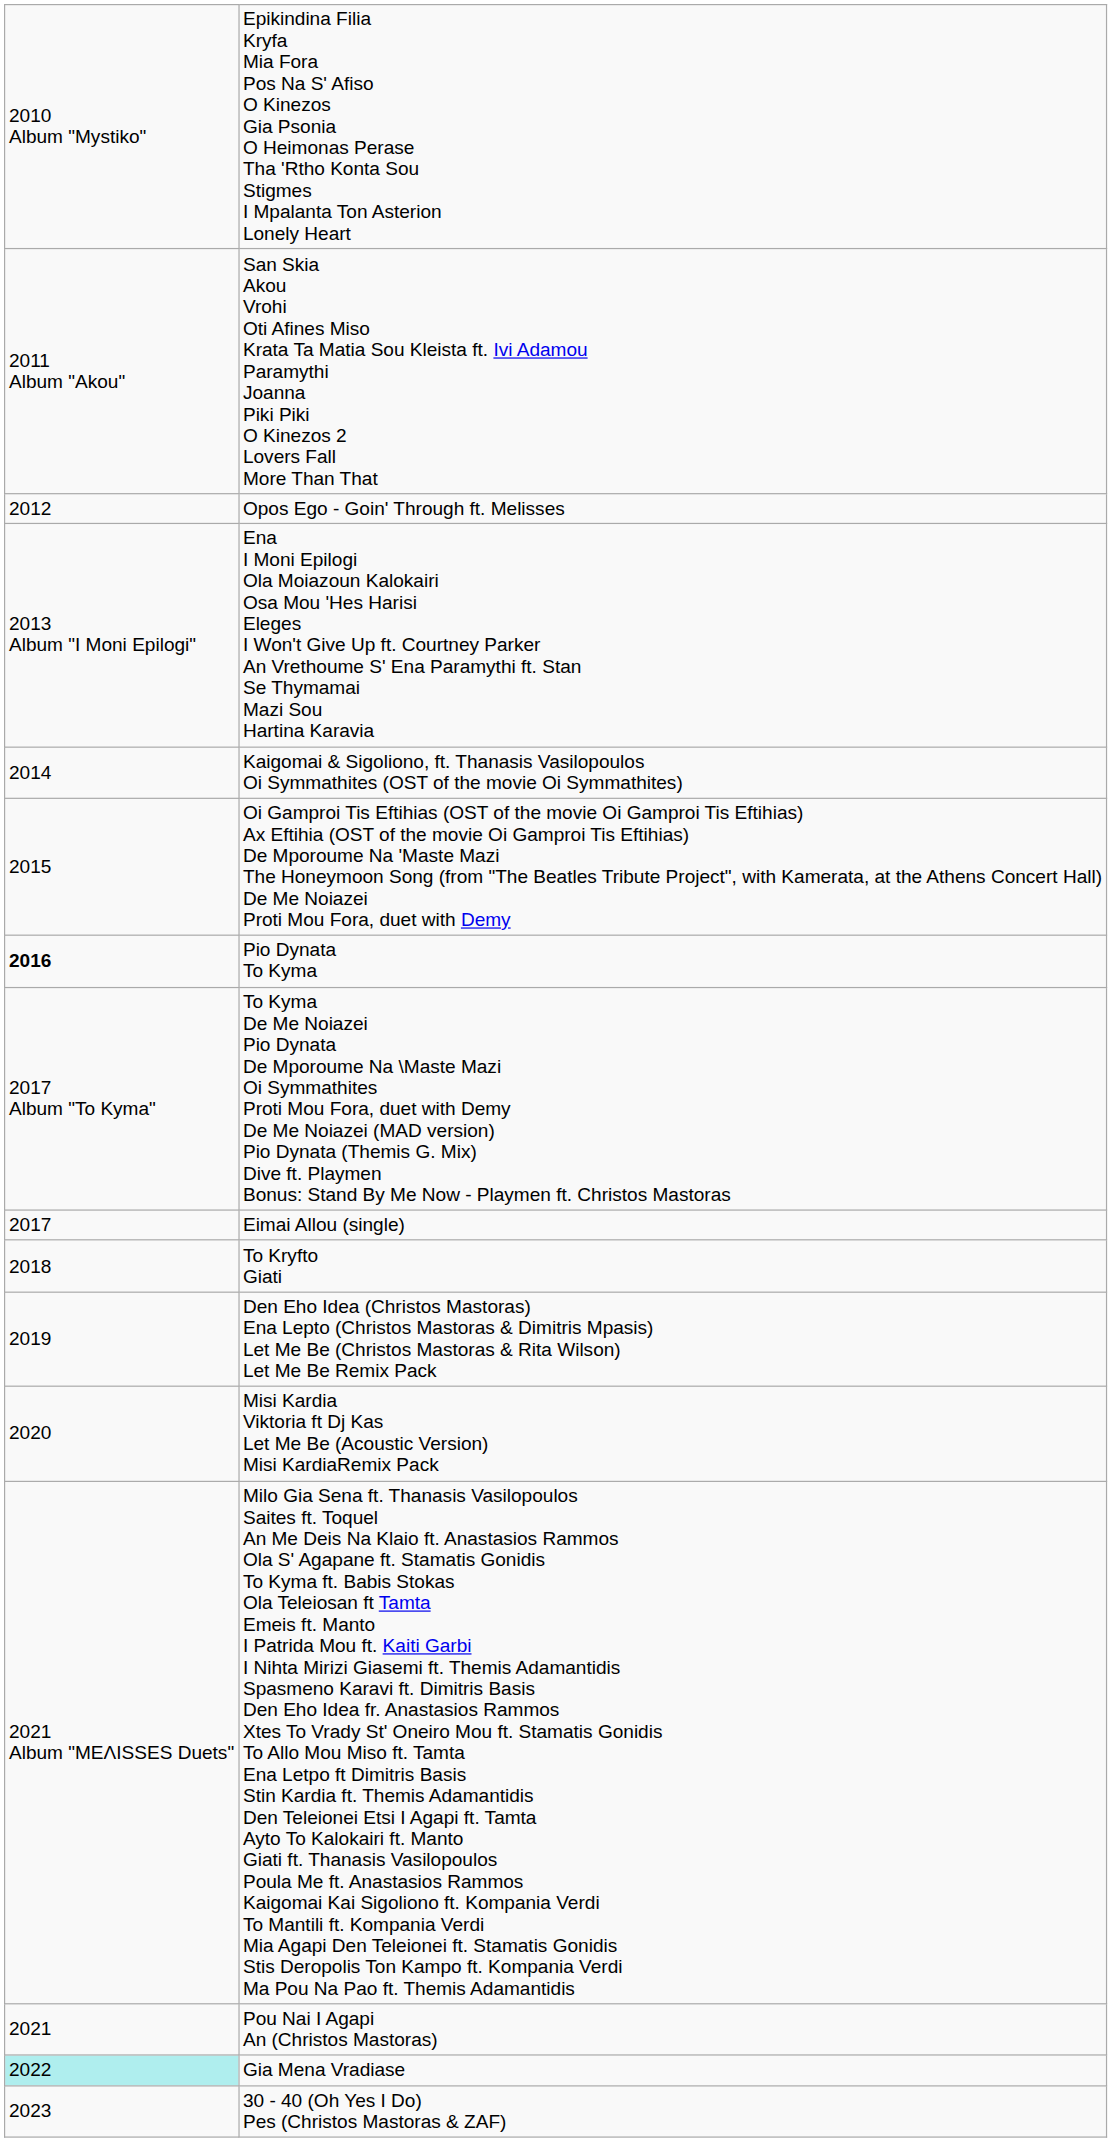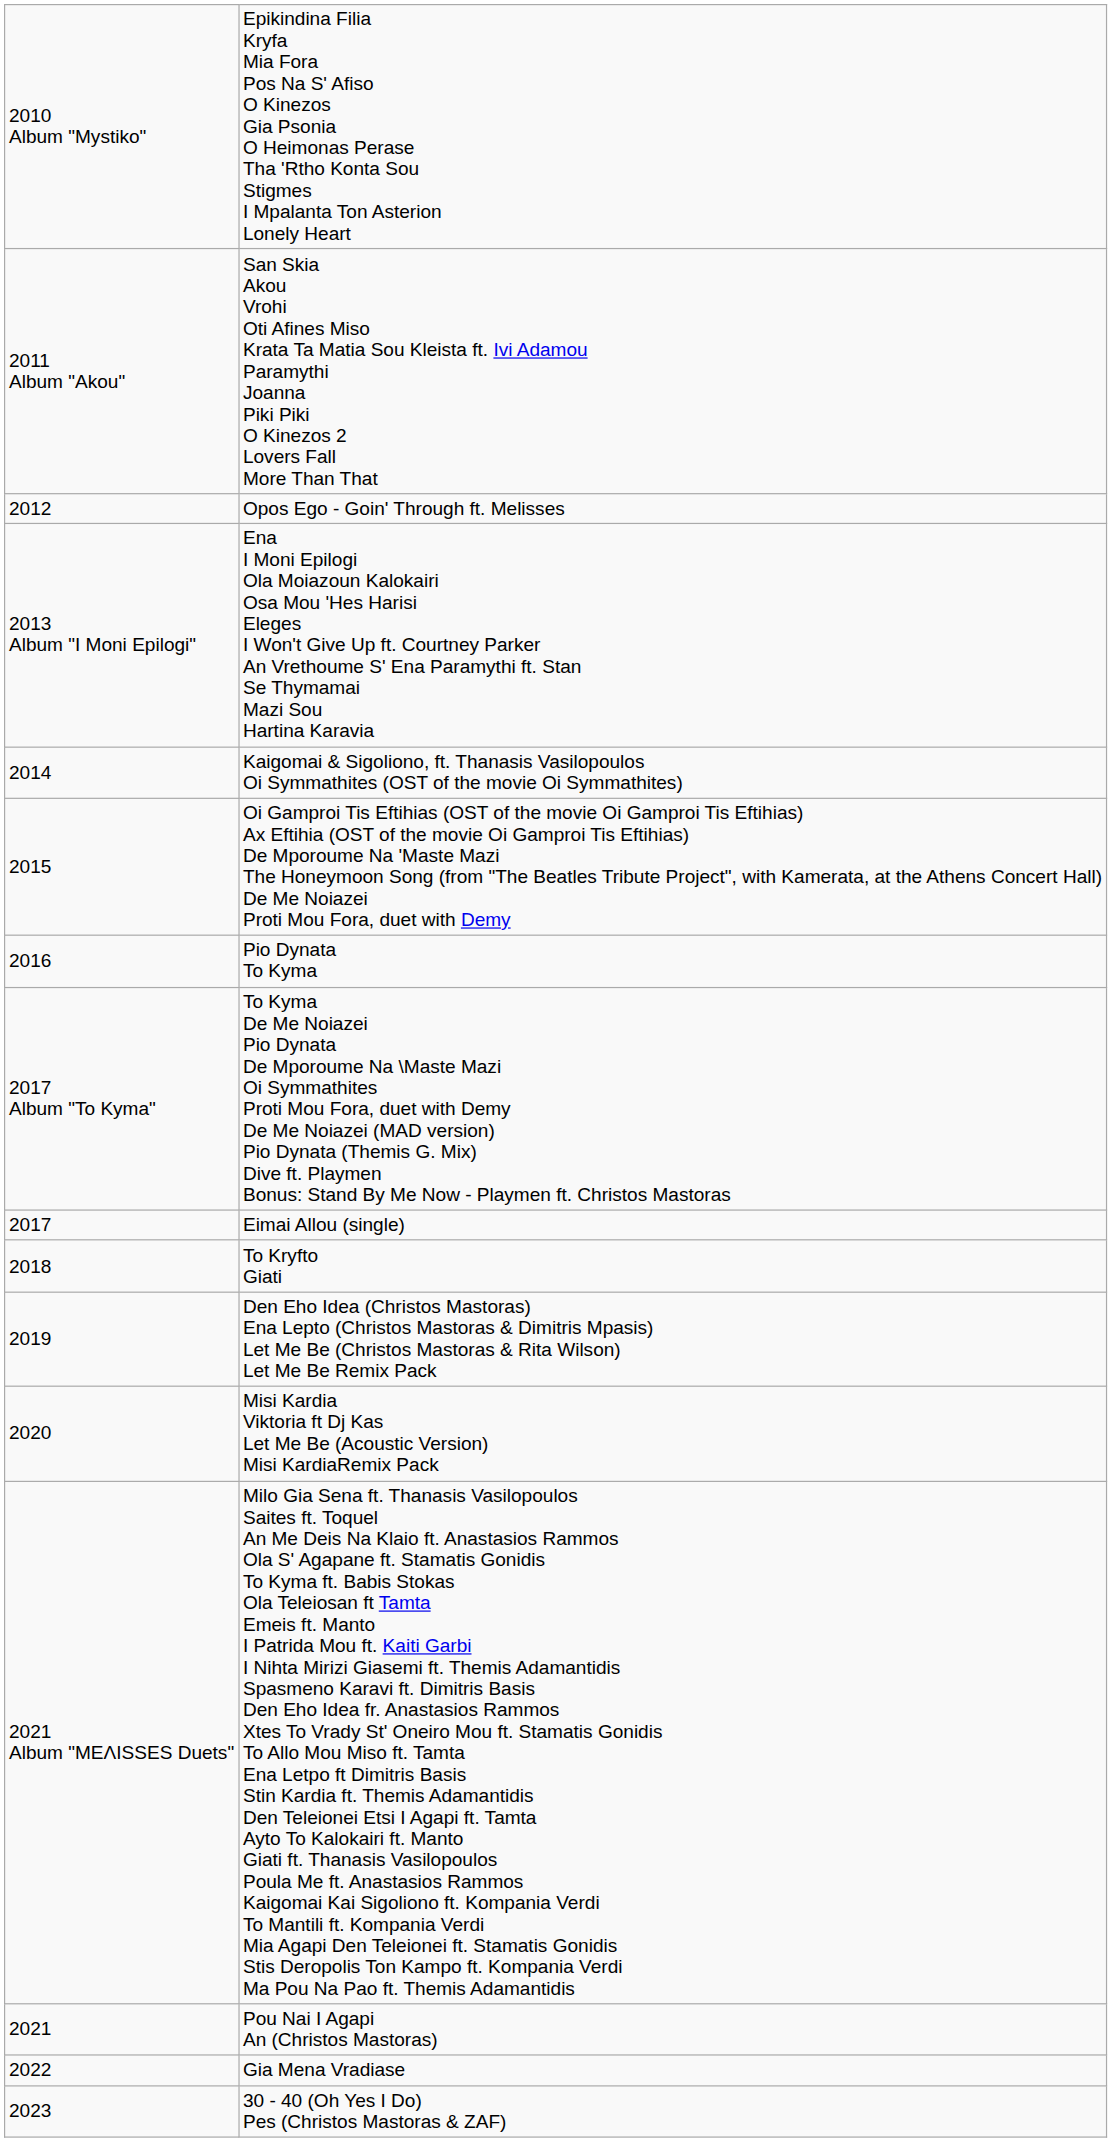(30, 961) bold -> (30, 961) normal
(30, 2070) paleturquoise background -> (30, 2070) no background
